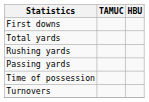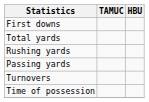rows swapped: (28, 91) <-> (51, 78)
